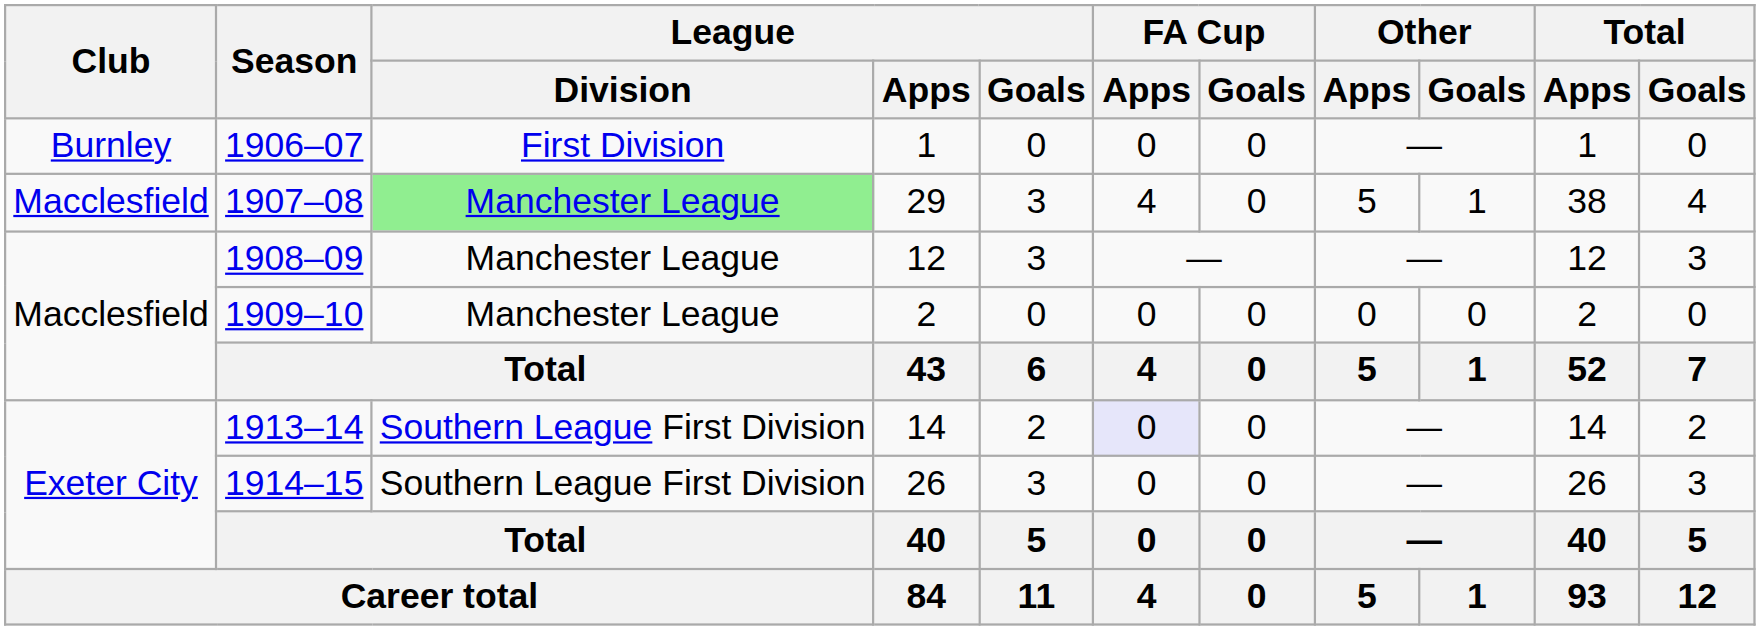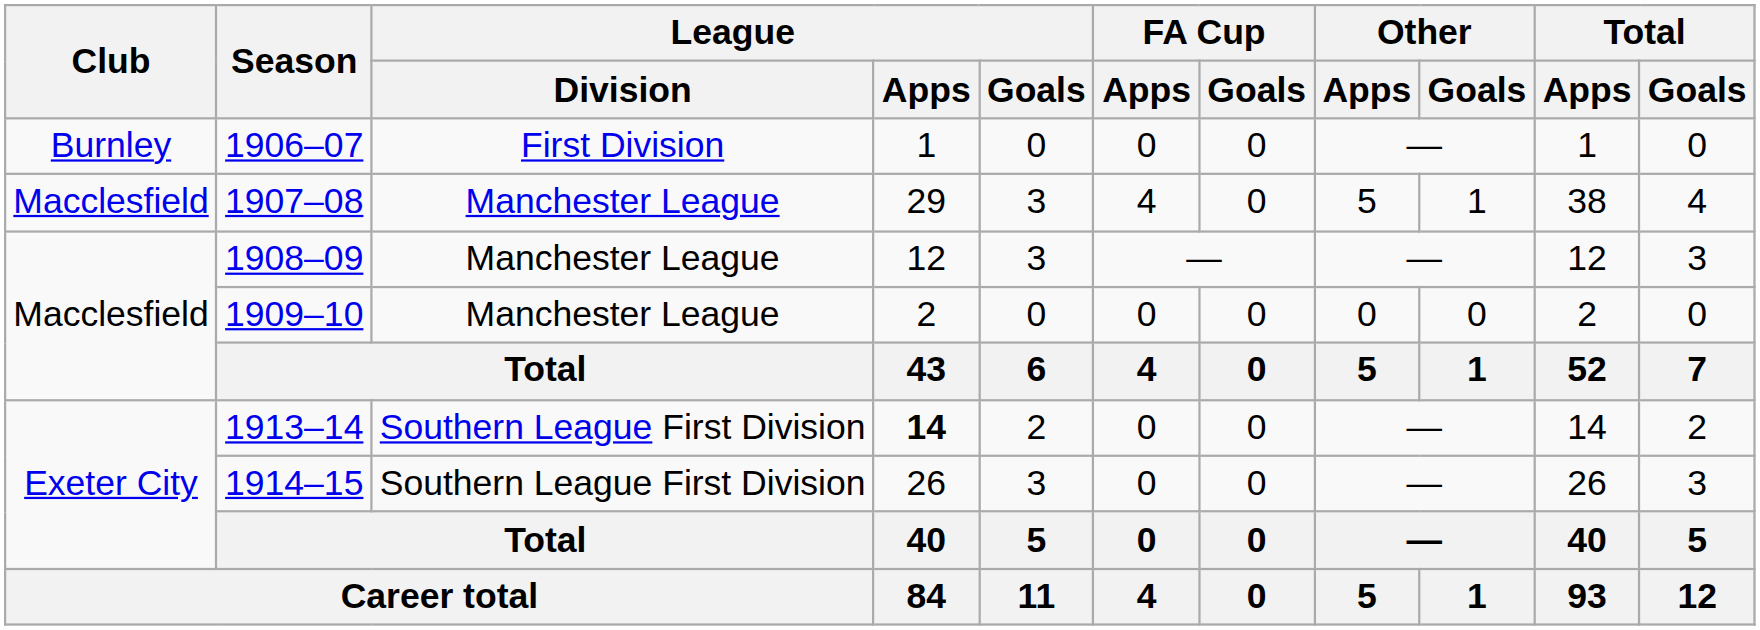(623, 201) lightgreen background -> (623, 201) no background
(926, 426) normal -> (926, 426) bold
(1147, 426) lavender background -> (1147, 426) no background
